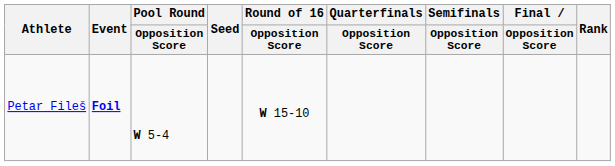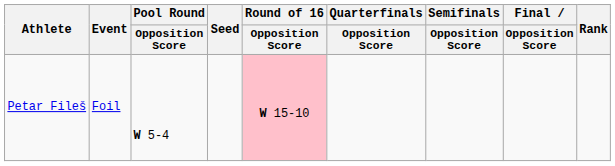(106, 107) bold -> (106, 107) normal
(284, 114) no background -> (284, 114) pink background
